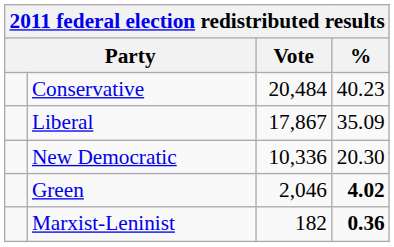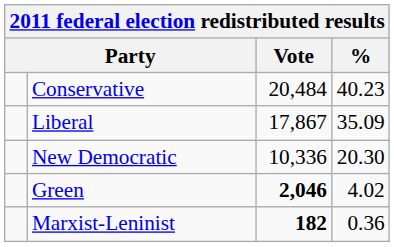(303, 190) normal -> (303, 190) bold
(366, 190) bold -> (366, 190) normal
(311, 223) normal -> (311, 223) bold
(366, 223) bold -> (366, 223) normal
